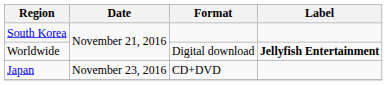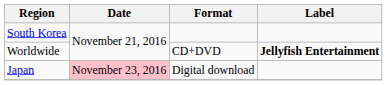(213, 51) Digital download -> (196, 51) CD+DVD
(119, 70) no background -> (119, 70) pink background
(196, 70) CD+DVD -> (213, 70) Digital download
